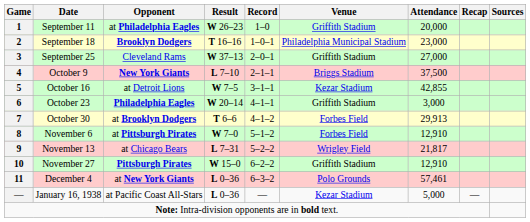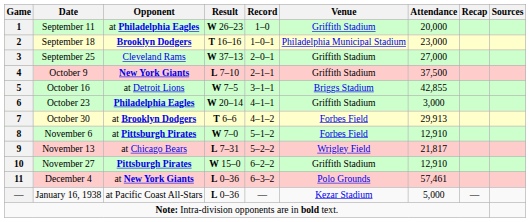(344, 73) Briggs Stadium -> (344, 73) Griffith Stadium
(344, 88) Kezar Stadium -> (344, 88) Briggs Stadium
